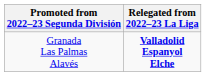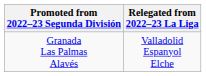(162, 51) bold -> (162, 51) normal
